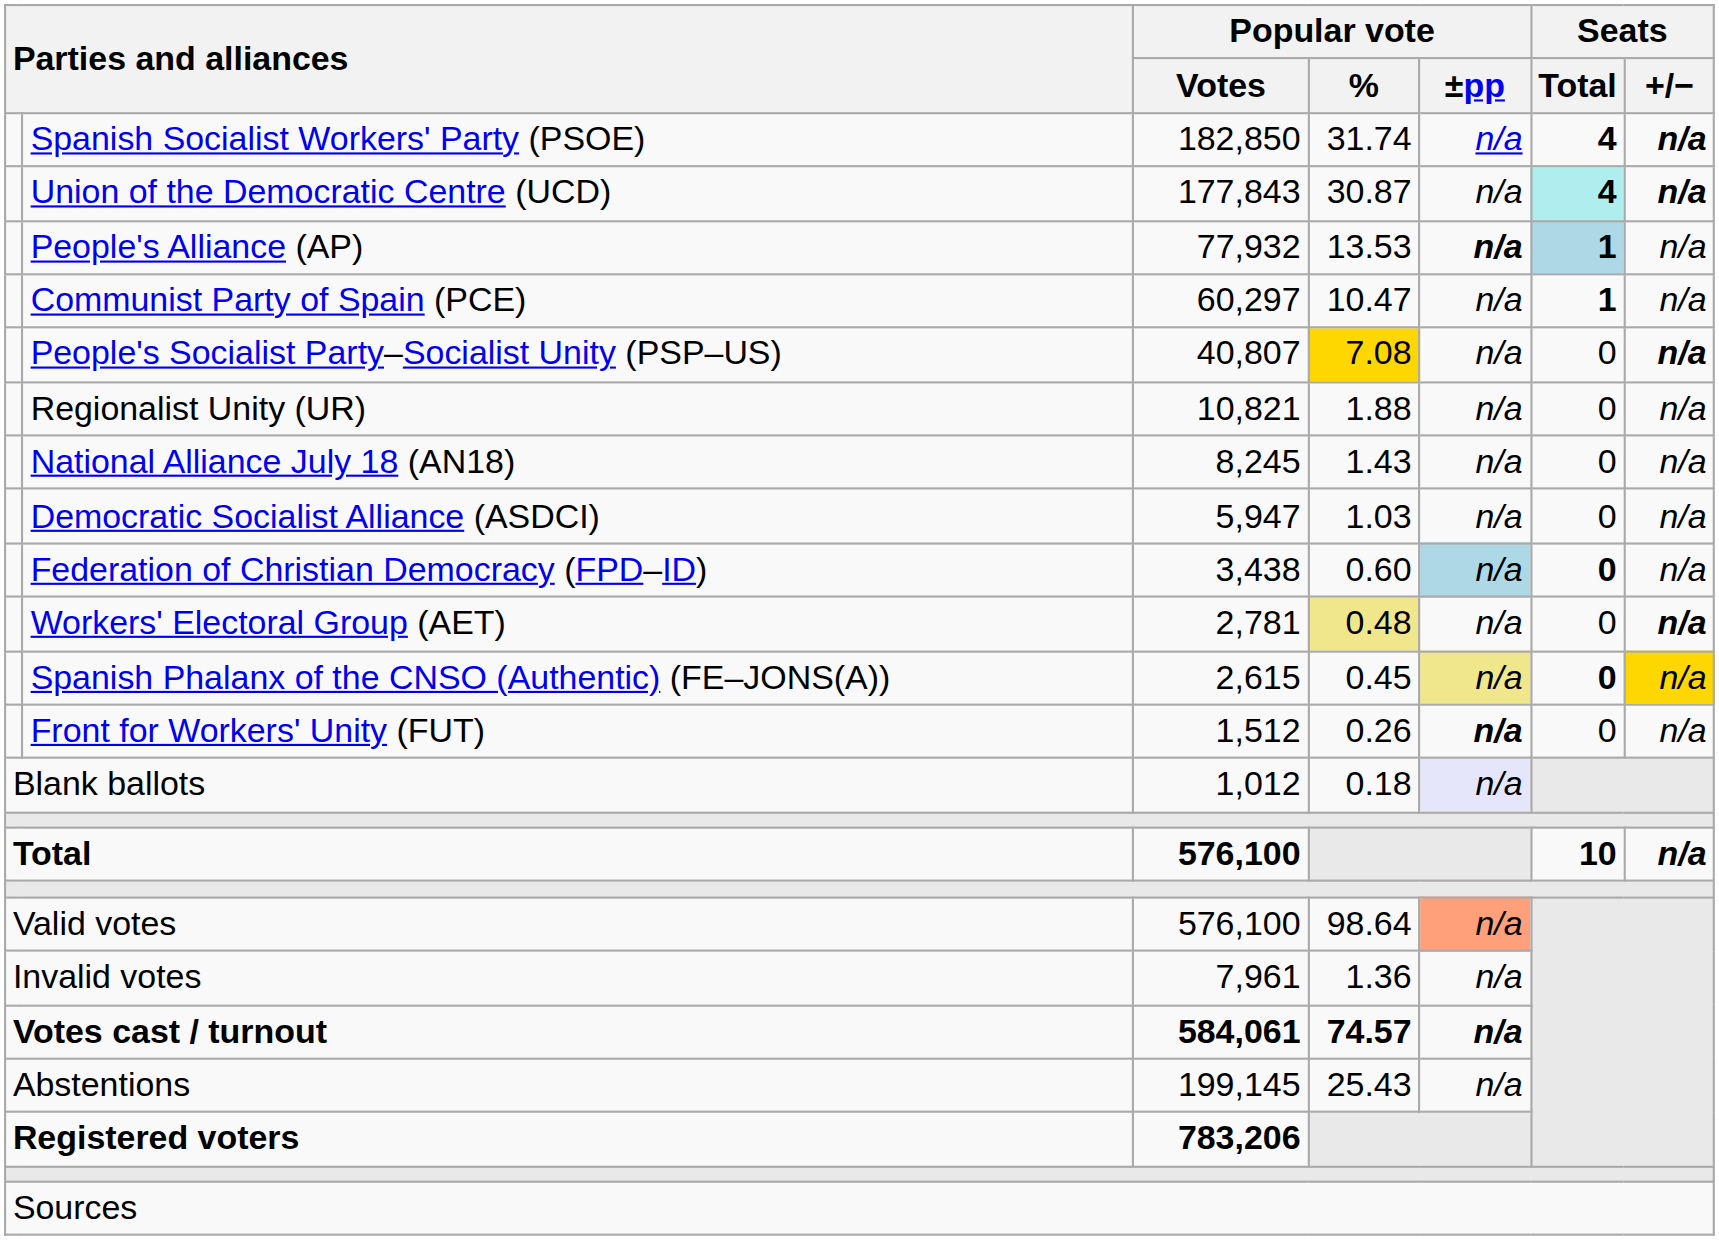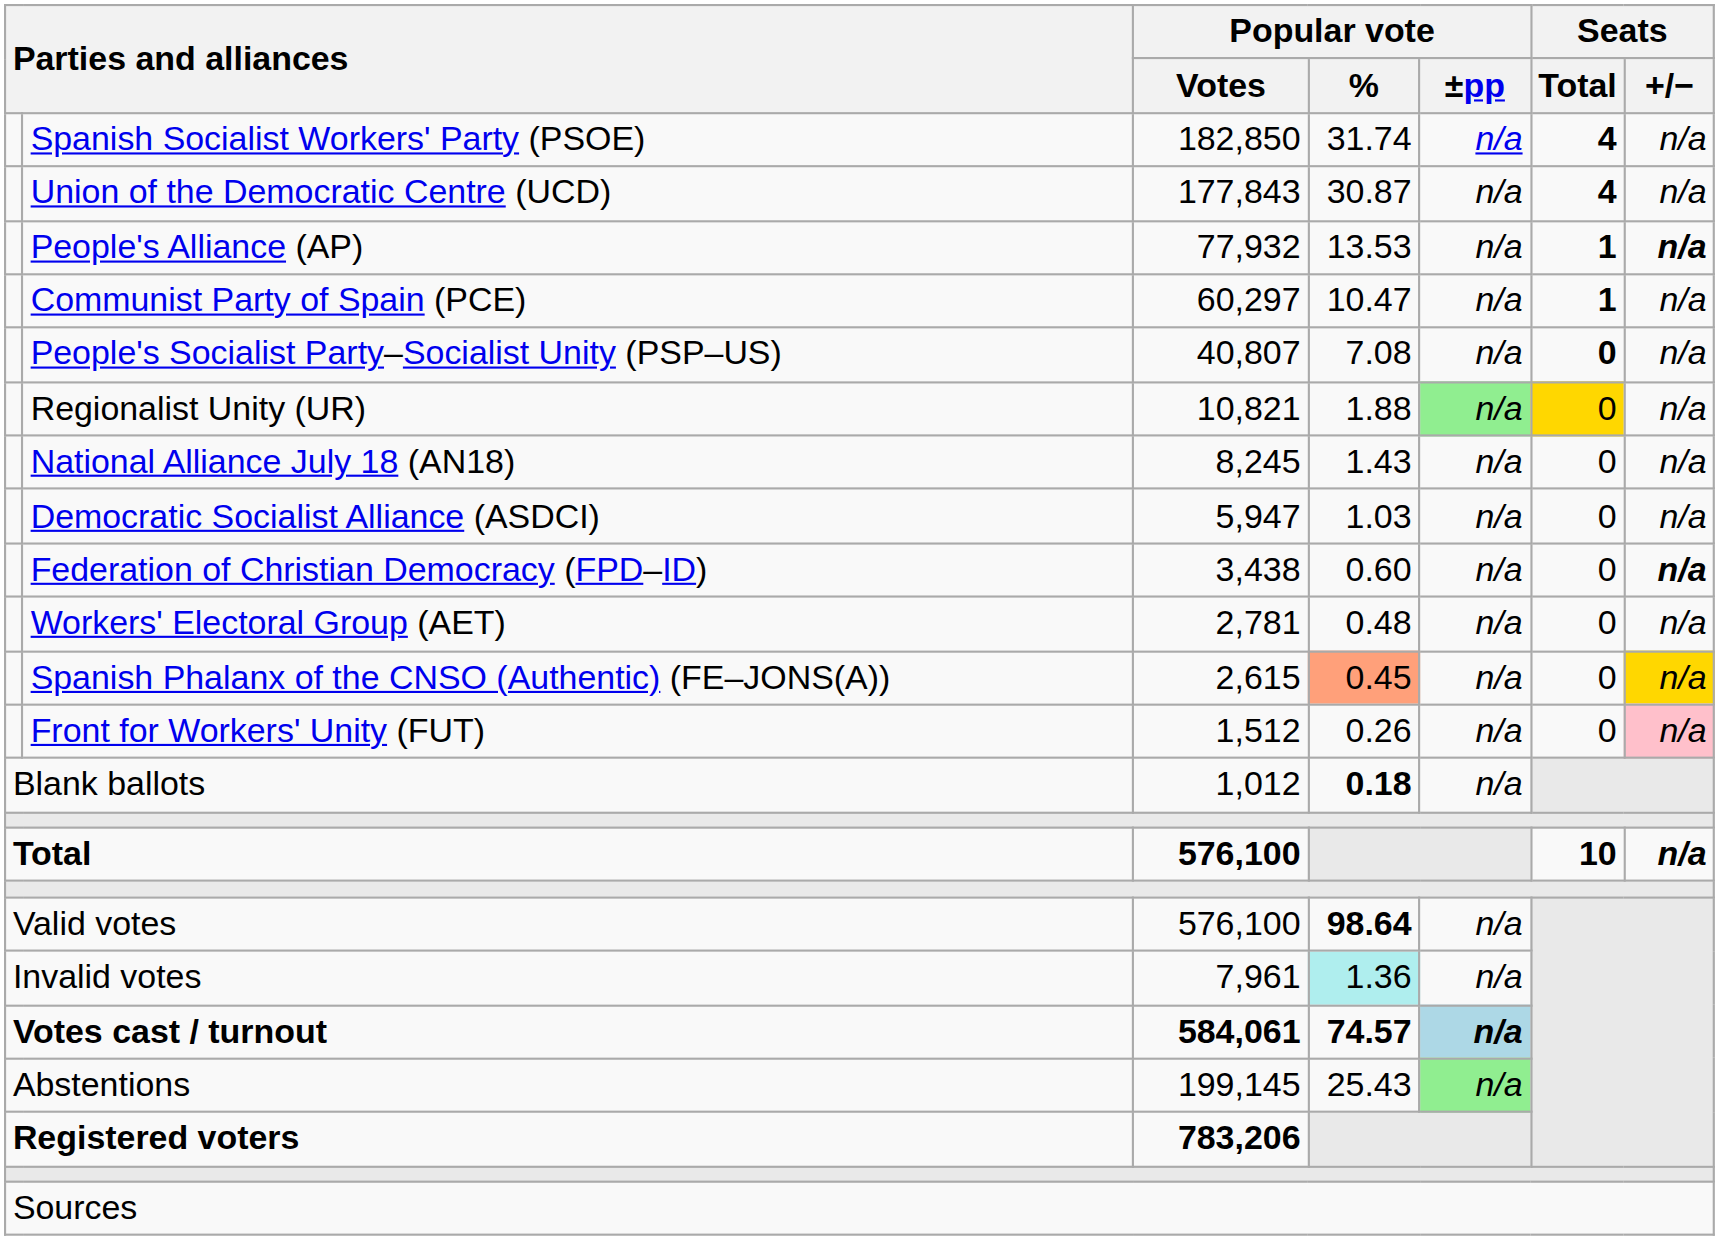(1682, 138) bold -> (1683, 138) normal
(1607, 192) paleturquoise background -> (1607, 192) no background
(1682, 192) bold -> (1683, 192) normal
(1498, 246) bold -> (1499, 246) normal
(1607, 246) lightblue background -> (1607, 246) no background
(1683, 246) normal -> (1682, 246) bold
(1379, 354) gold background -> (1379, 354) no background
(1607, 354) normal -> (1607, 354) bold
(1682, 354) bold -> (1683, 354) normal
(1499, 407) no background -> (1499, 407) lightgreen background
(1607, 407) no background -> (1607, 407) gold background
(1499, 569) lightblue background -> (1499, 569) no background
(1607, 569) bold -> (1607, 569) normal
(1683, 569) normal -> (1682, 569) bold
(1379, 623) khaki background -> (1379, 623) no background
(1682, 623) bold -> (1683, 623) normal
(1379, 676) no background -> (1379, 676) lightsalmon background
(1499, 676) khaki background -> (1499, 676) no background
(1607, 676) bold -> (1607, 676) normal
(1498, 730) bold -> (1499, 730) normal
(1683, 730) no background -> (1683, 730) pink background
(1379, 784) normal -> (1379, 784) bold
(1499, 784) lavender background -> (1499, 784) no background
(1369, 923) normal -> (1369, 923) bold
(1499, 923) lightsalmon background -> (1499, 923) no background
(1379, 977) no background -> (1379, 977) paleturquoise background
(1498, 1030) no background -> (1498, 1030) lightblue background
(1499, 1084) no background -> (1499, 1084) lightgreen background
